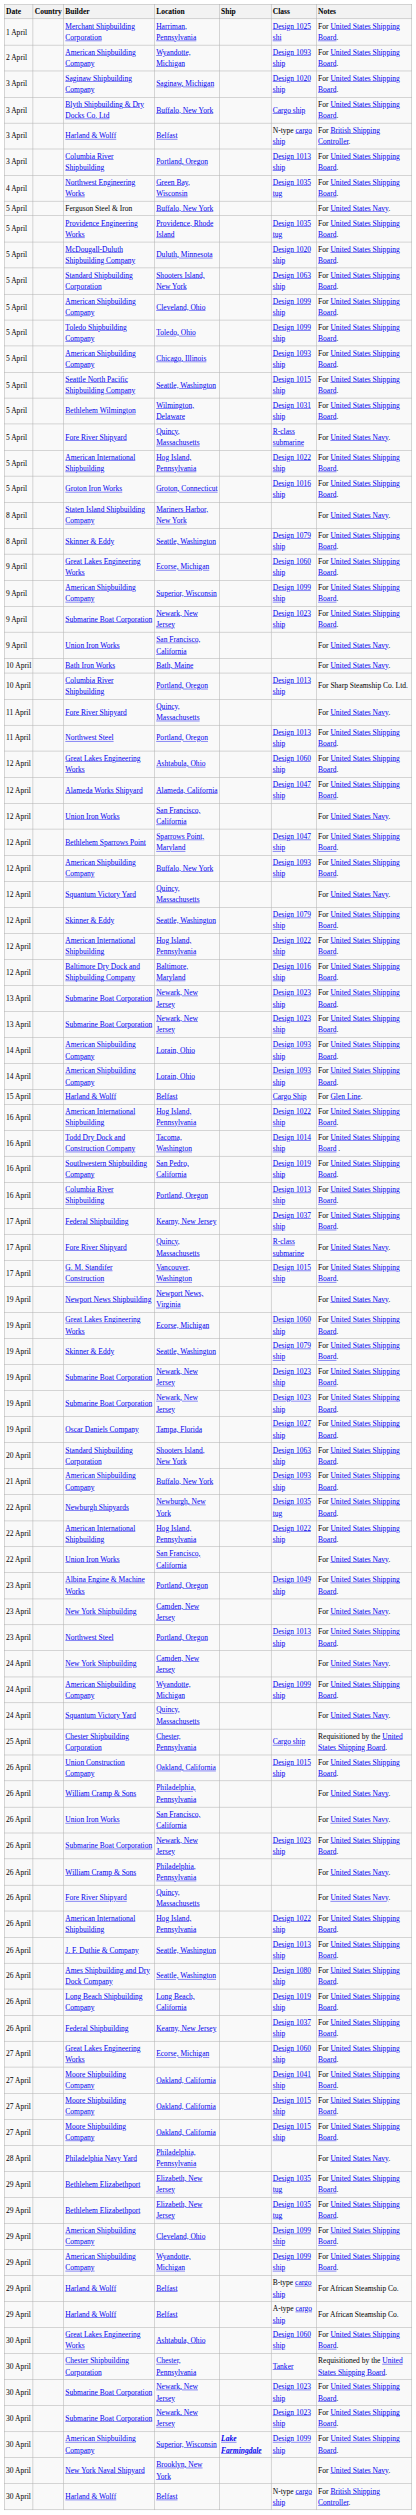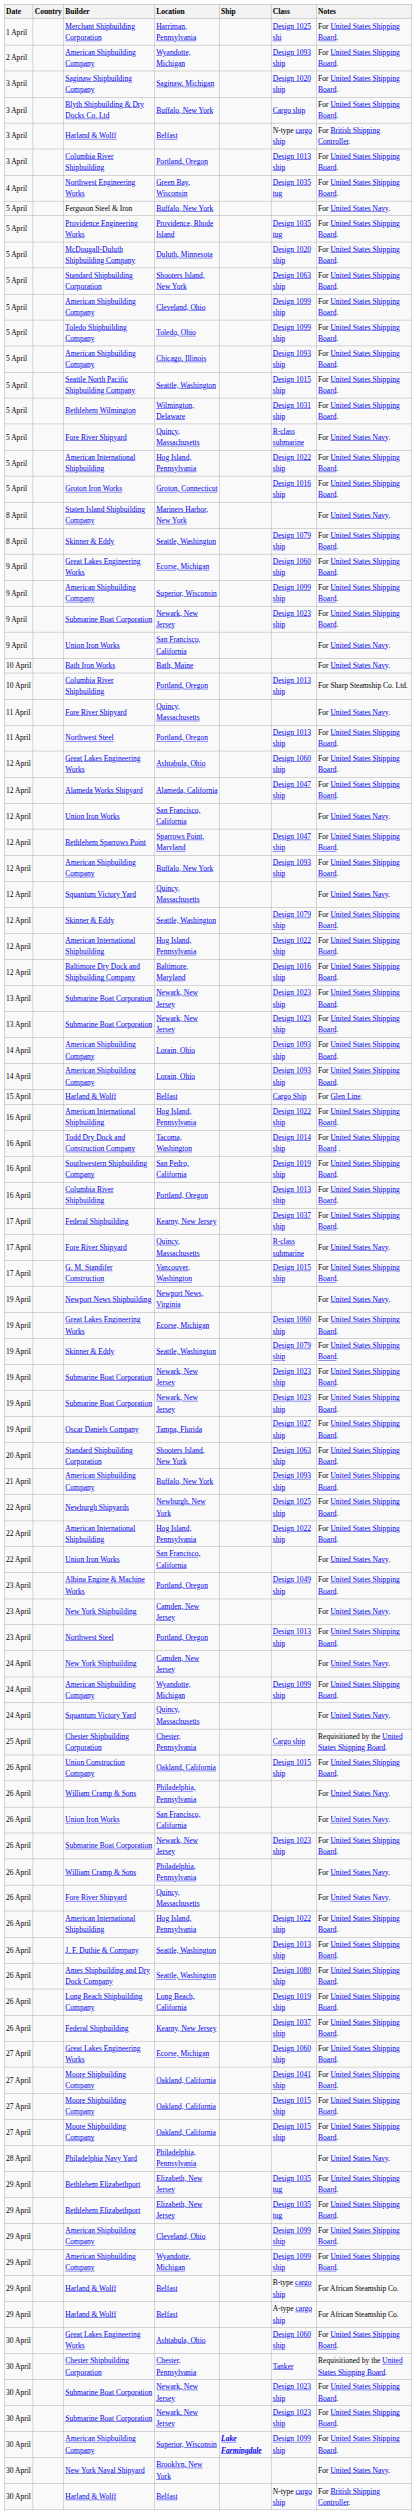(292, 1507) Design 1035 tug -> (292, 1507) Design 1025 ship
